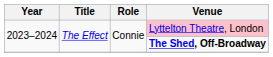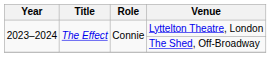(206, 28) pink background -> (206, 28) no background
(207, 44) bold -> (204, 44) normal
